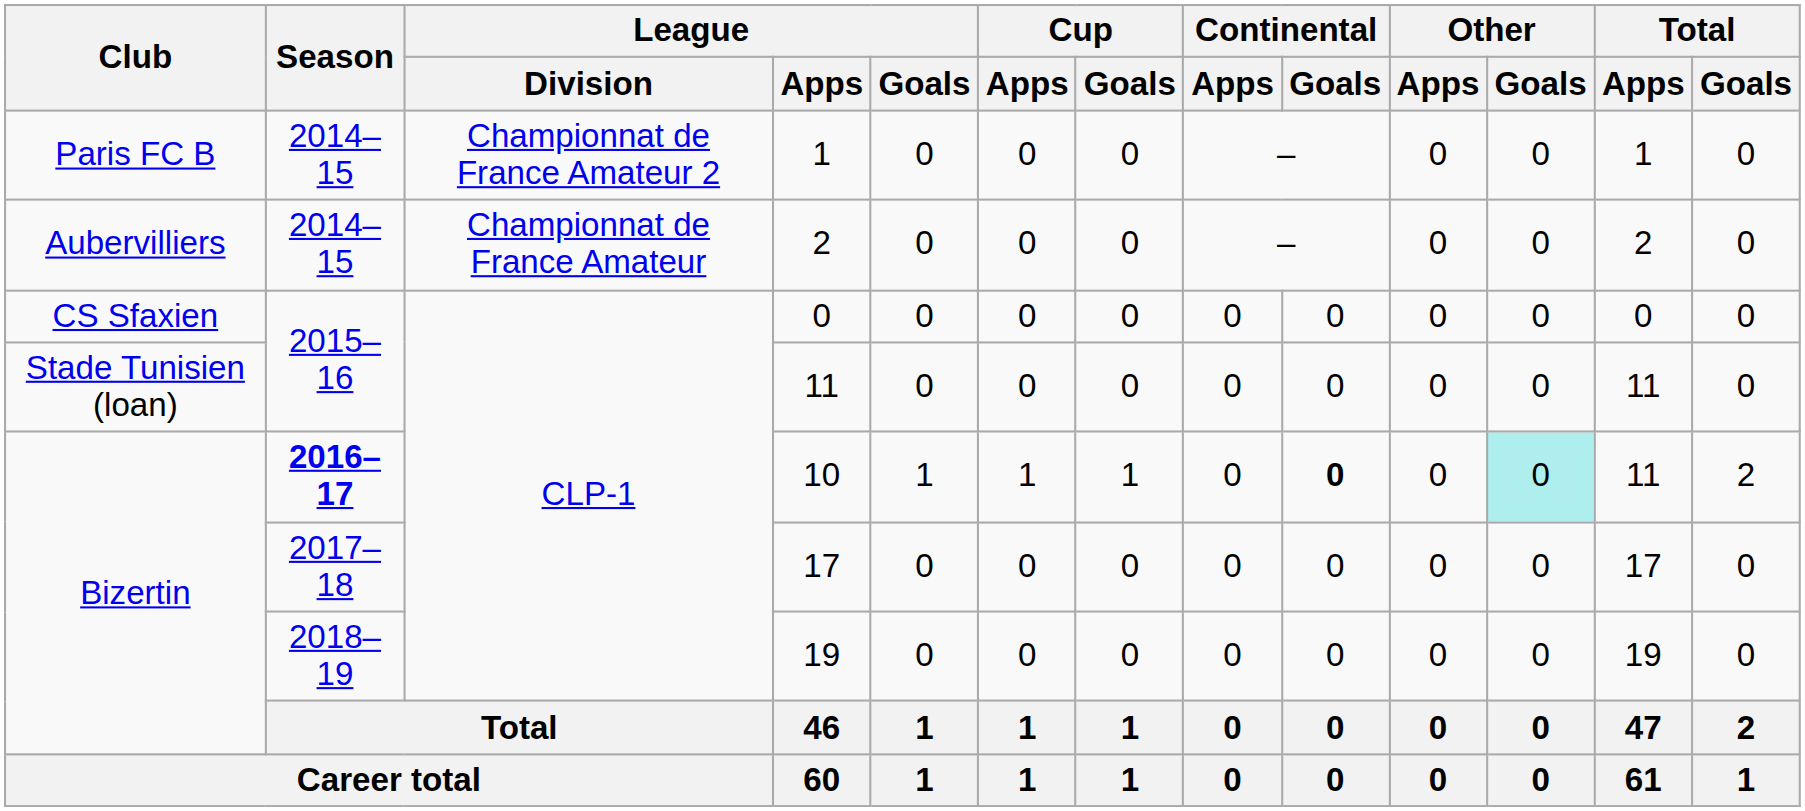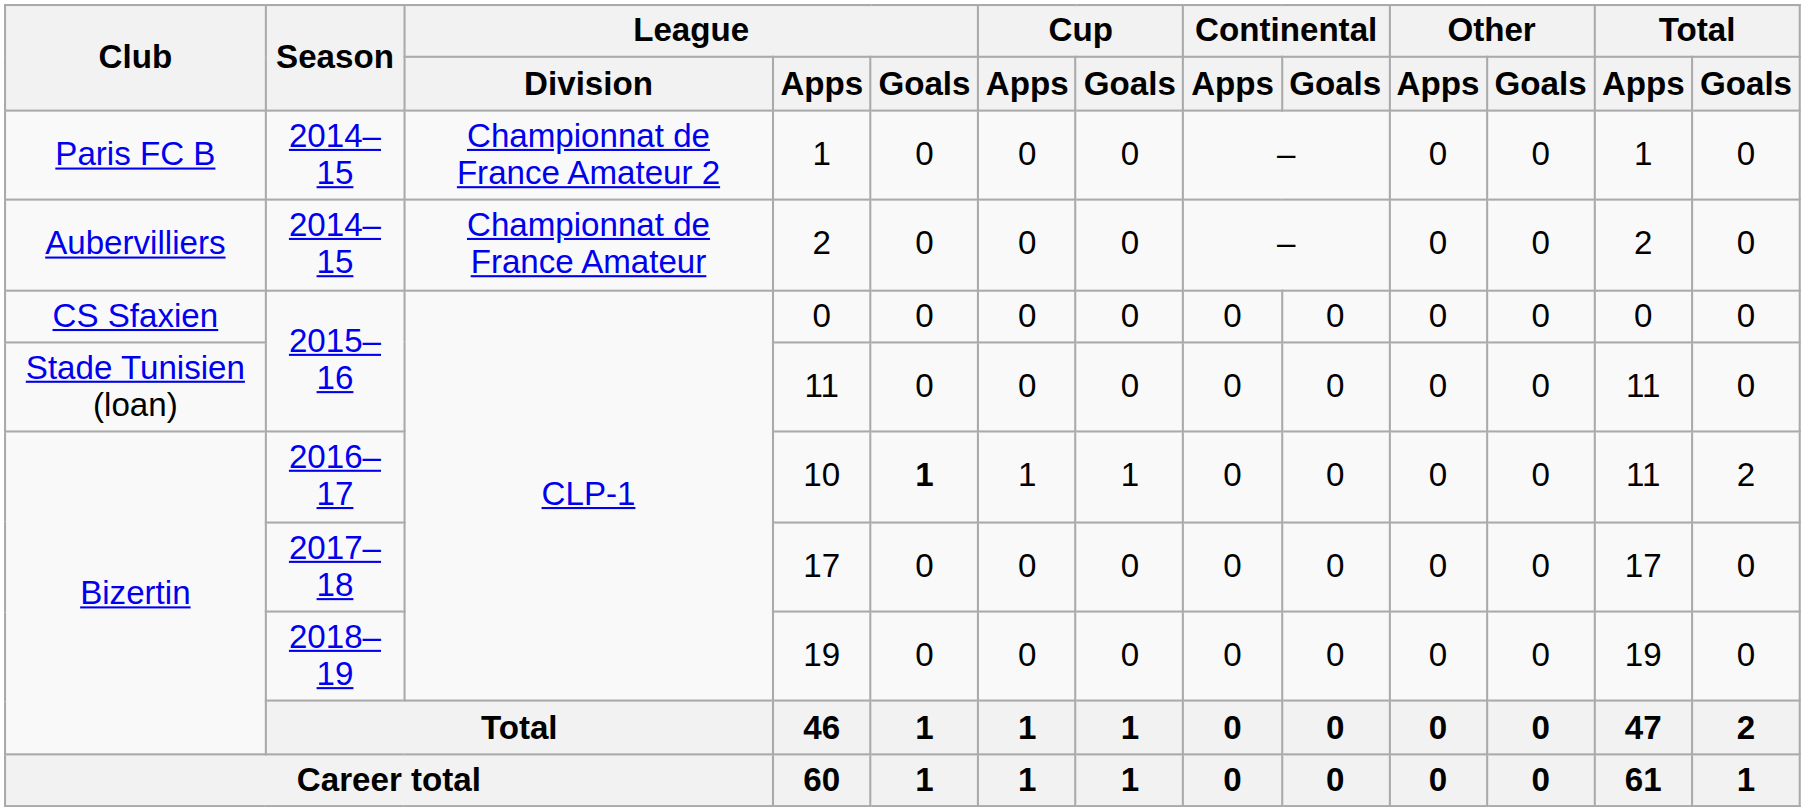(335, 476) bold -> (335, 476) normal
(924, 476) normal -> (924, 476) bold
(1335, 476) bold -> (1335, 476) normal
(1541, 476) paleturquoise background -> (1541, 476) no background
